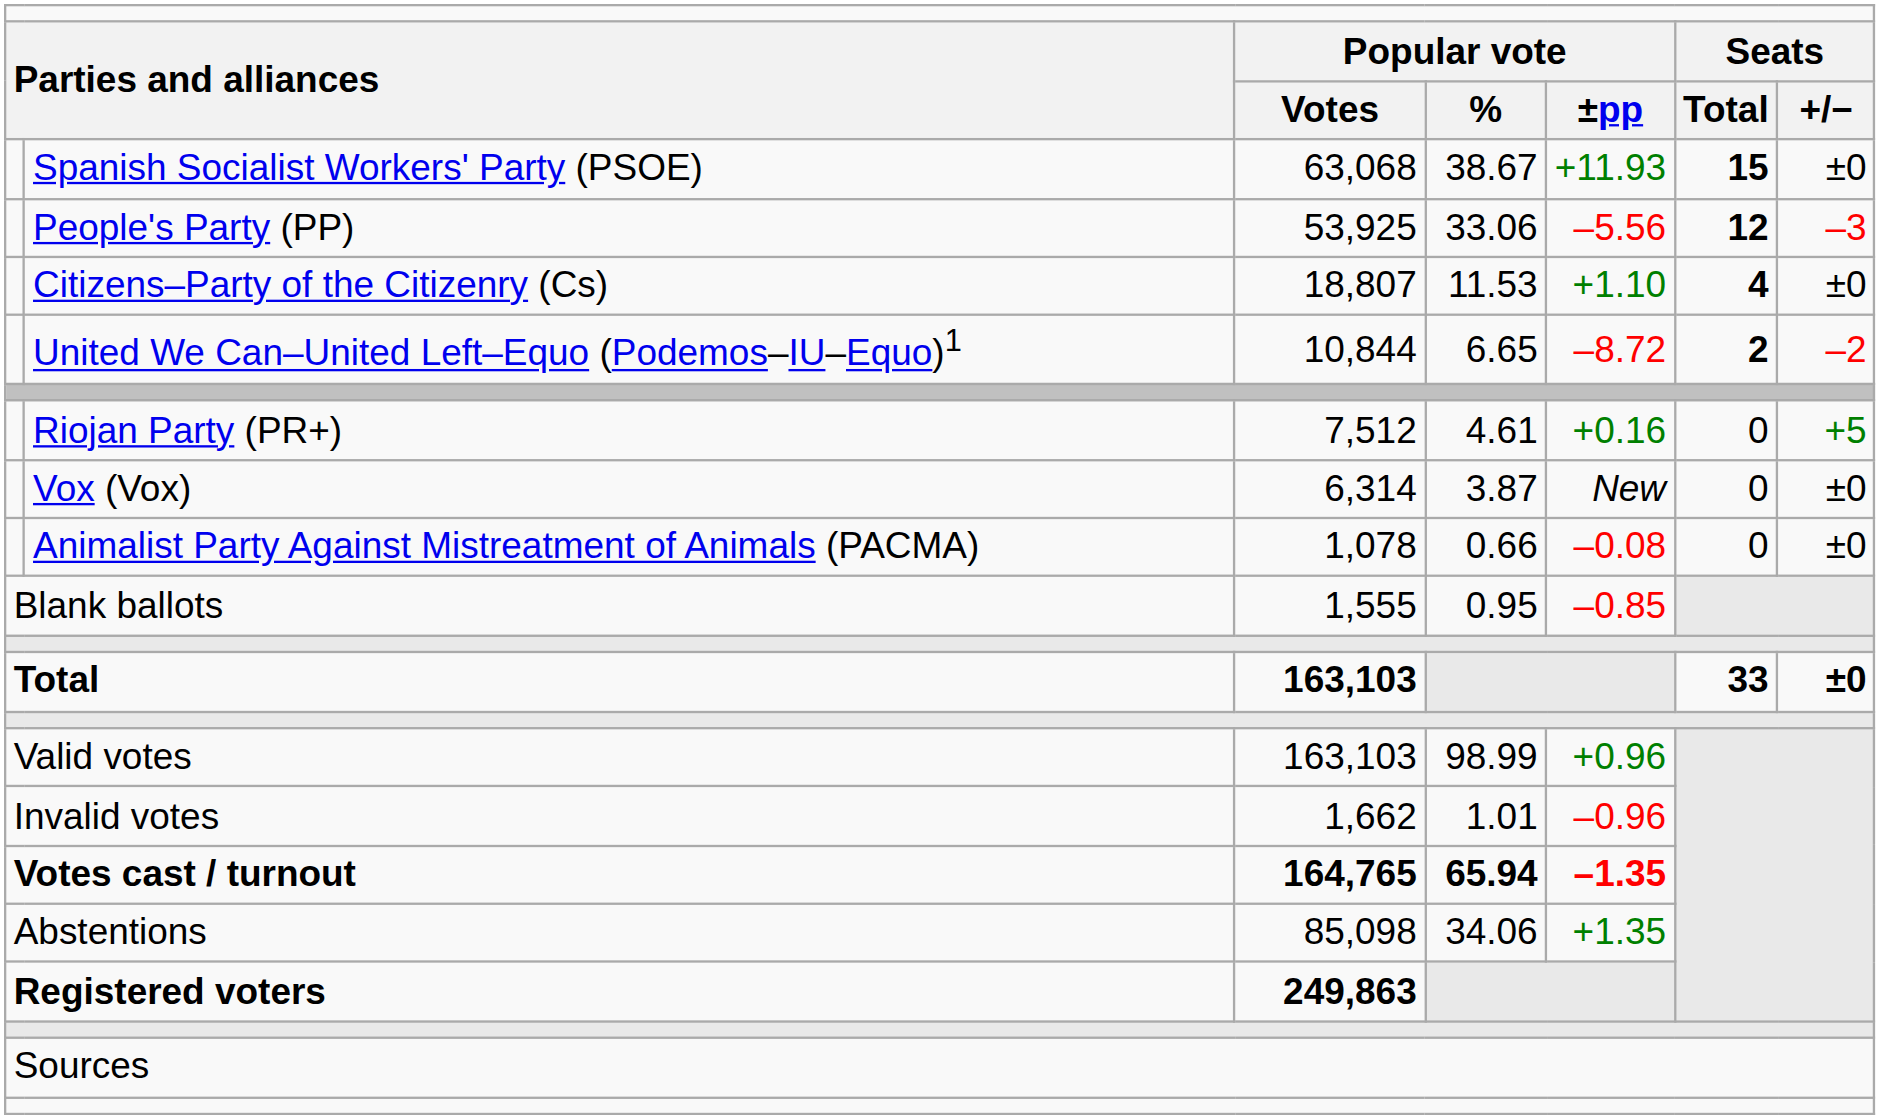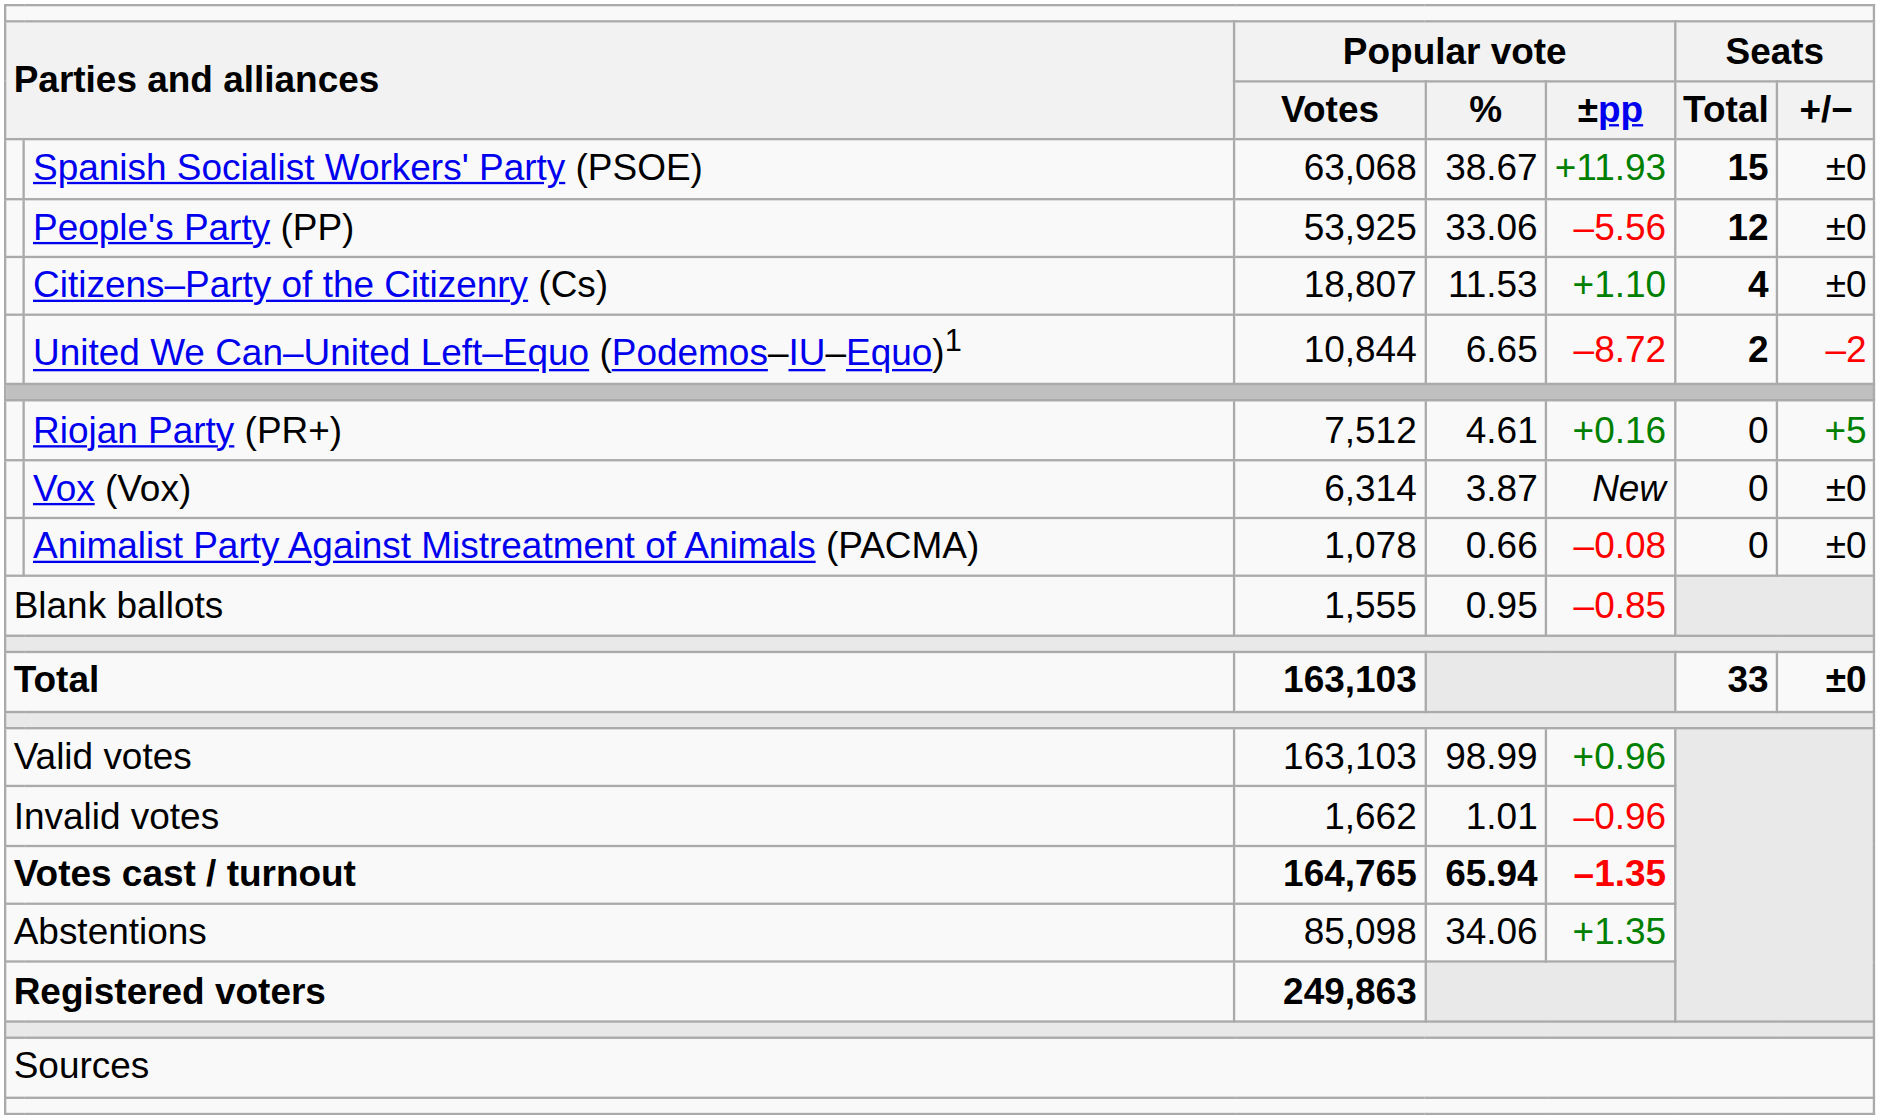(1846, 226) –3 -> (1846, 226) ±0
